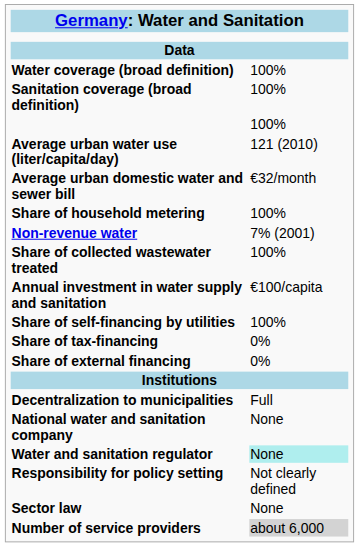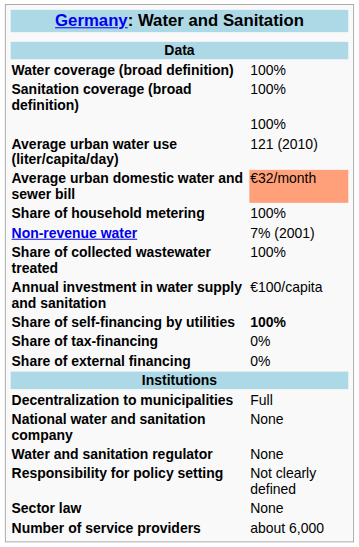(283, 178) no background -> (283, 178) lightsalmon background
(268, 322) normal -> (268, 322) bold
(267, 454) paleturquoise background -> (267, 454) no background
(287, 528) lightgrey background -> (287, 528) no background
